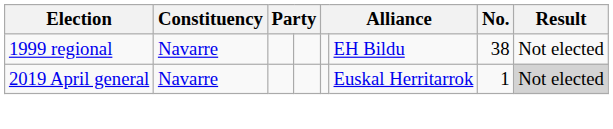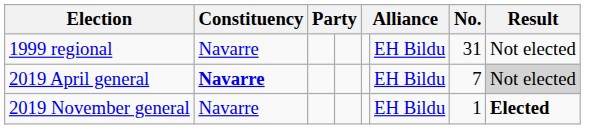(500, 49) 38 -> (472, 49) 31
(188, 78) normal -> (232, 78) bold
(403, 78) Euskal Herritarrok -> (410, 78) EH Bildu
(505, 78) 1 -> (477, 78) 7
+ row: (99, 108)
